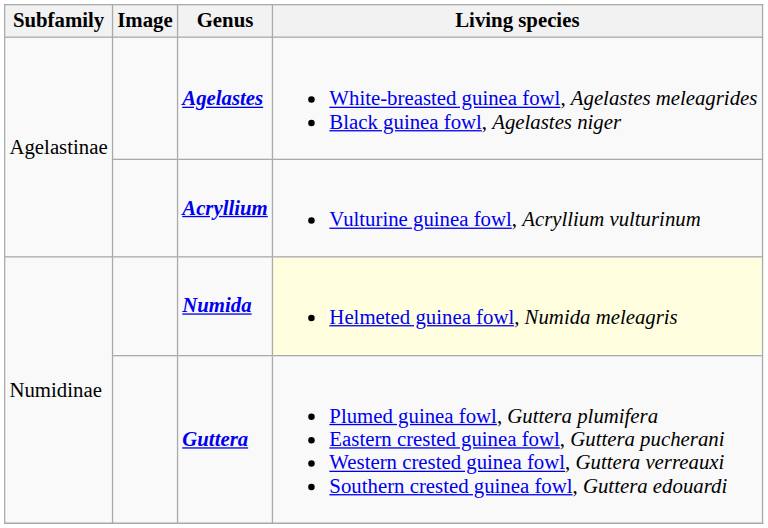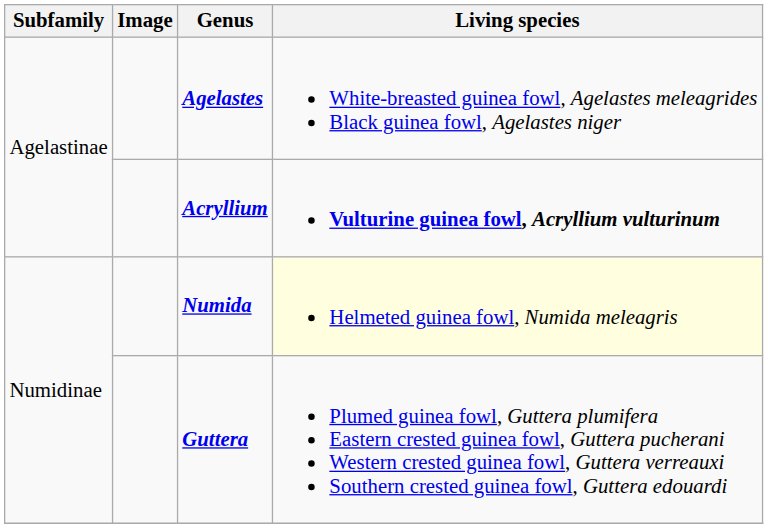(517, 220) normal -> (517, 220) bold
